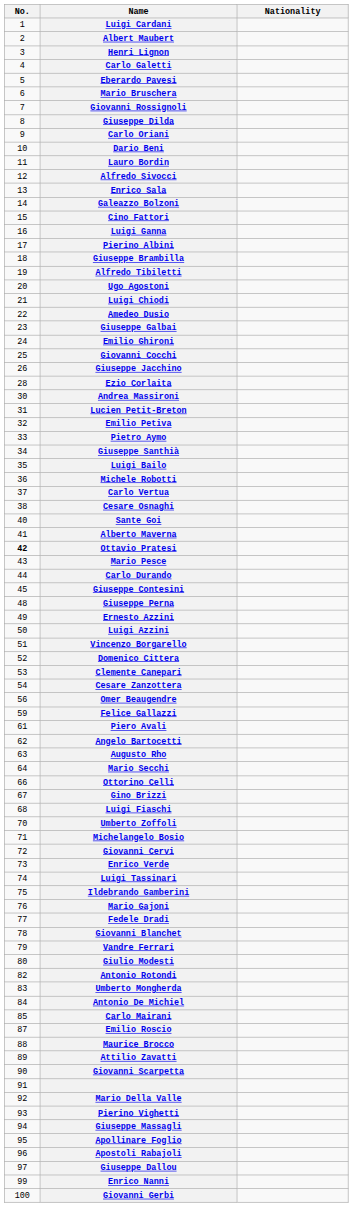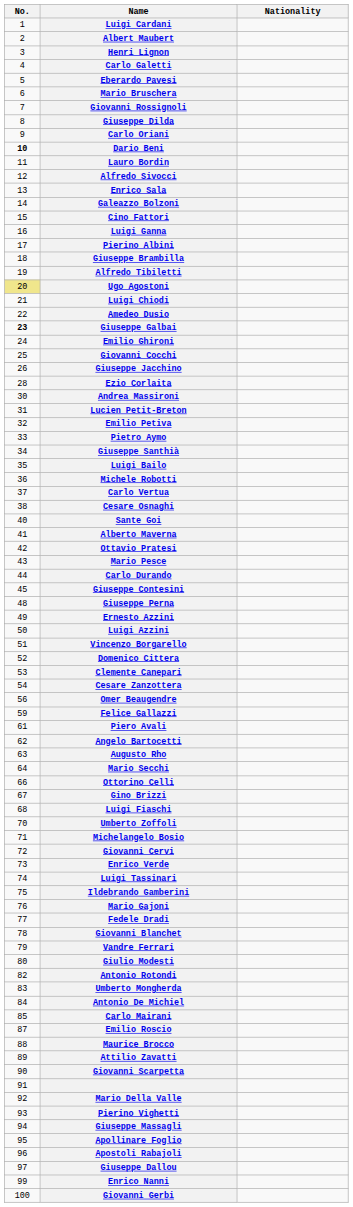(22, 149) normal -> (22, 149) bold
(22, 287) no background -> (22, 287) khaki background
(22, 328) normal -> (22, 328) bold
(22, 548) bold -> (22, 548) normal
